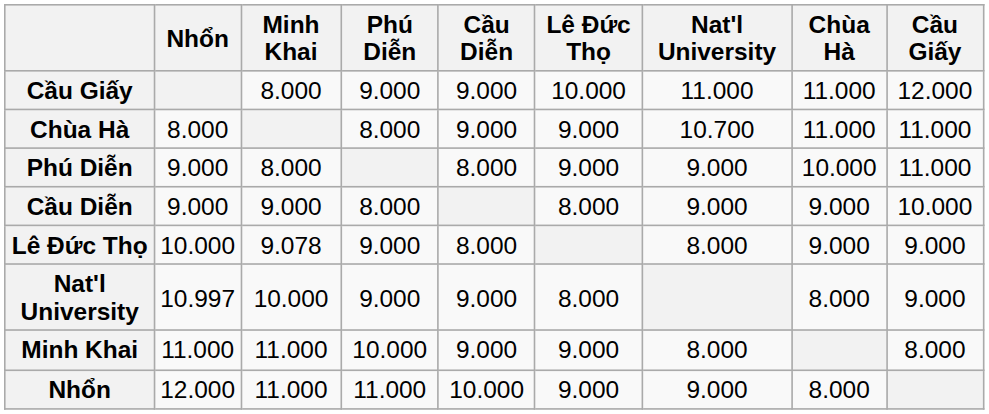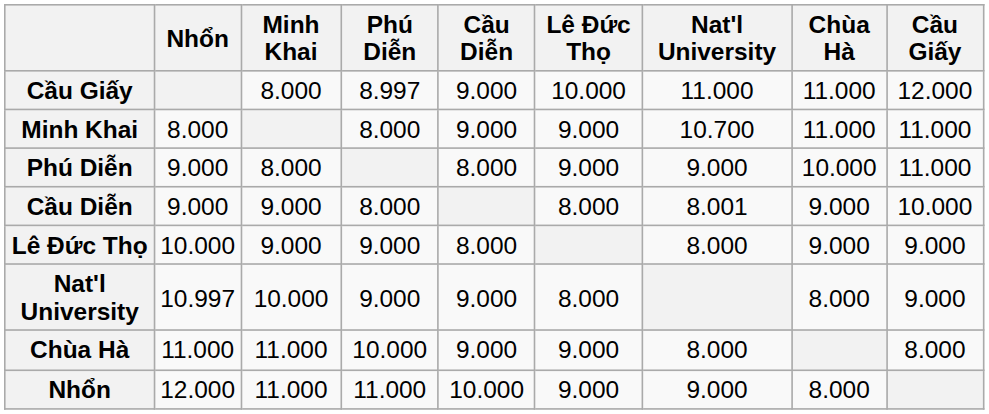(390, 90) 9.000 -> (390, 90) 8.997
(80, 129) Chùa Hà -> (80, 129) Minh Khai
(717, 207) 9.000 -> (717, 207) 8.001
(291, 245) 9.078 -> (291, 245) 9.000
(80, 350) Minh Khai -> (80, 350) Chùa Hà
